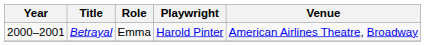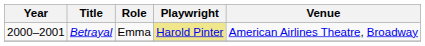(190, 31) no background -> (190, 31) khaki background
